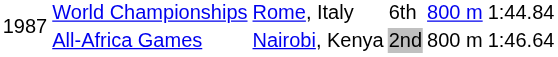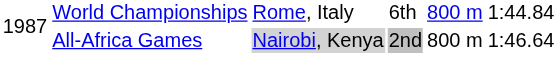(318, 40) no background -> (318, 40) lightgrey background
